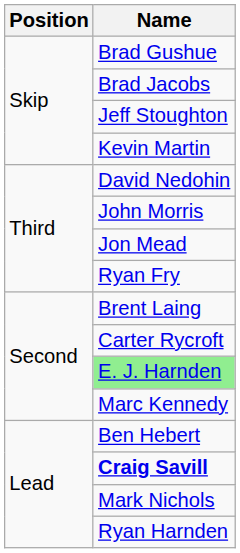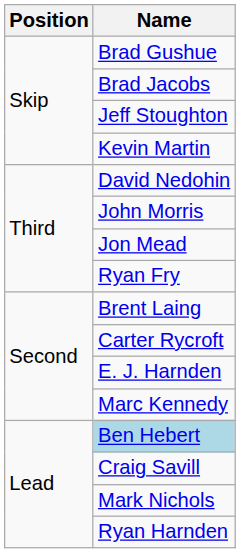(160, 372) lightgreen background -> (160, 372) no background
(149, 436) no background -> (149, 436) lightblue background
(153, 468) bold -> (149, 468) normal
